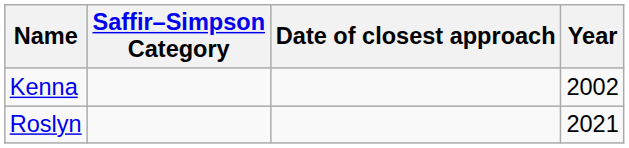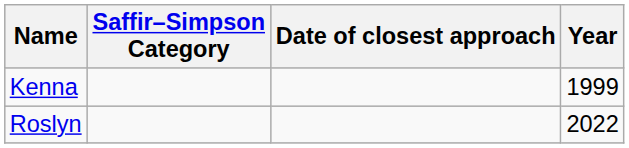(593, 86) 2002 -> (593, 86) 1999
(593, 124) 2021 -> (593, 124) 2022
